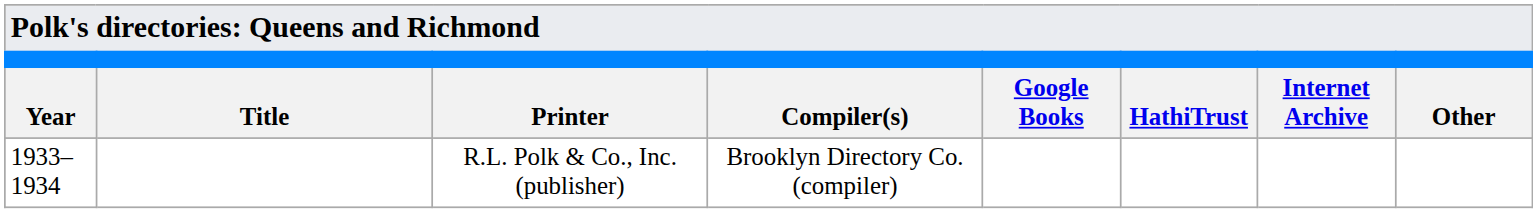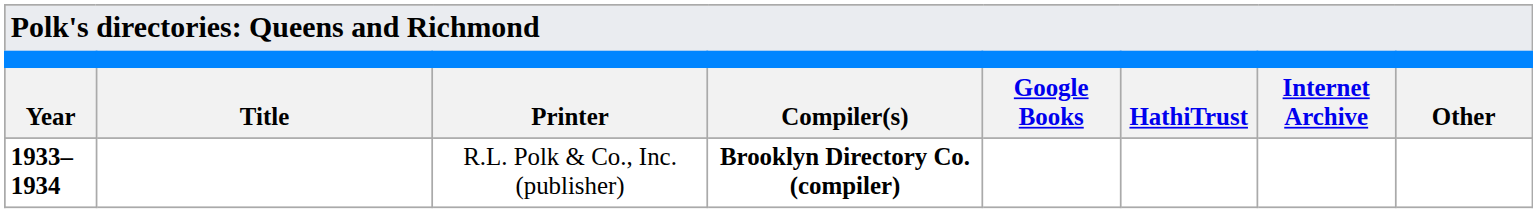(42, 172) normal -> (42, 172) bold
(845, 172) normal -> (845, 172) bold
